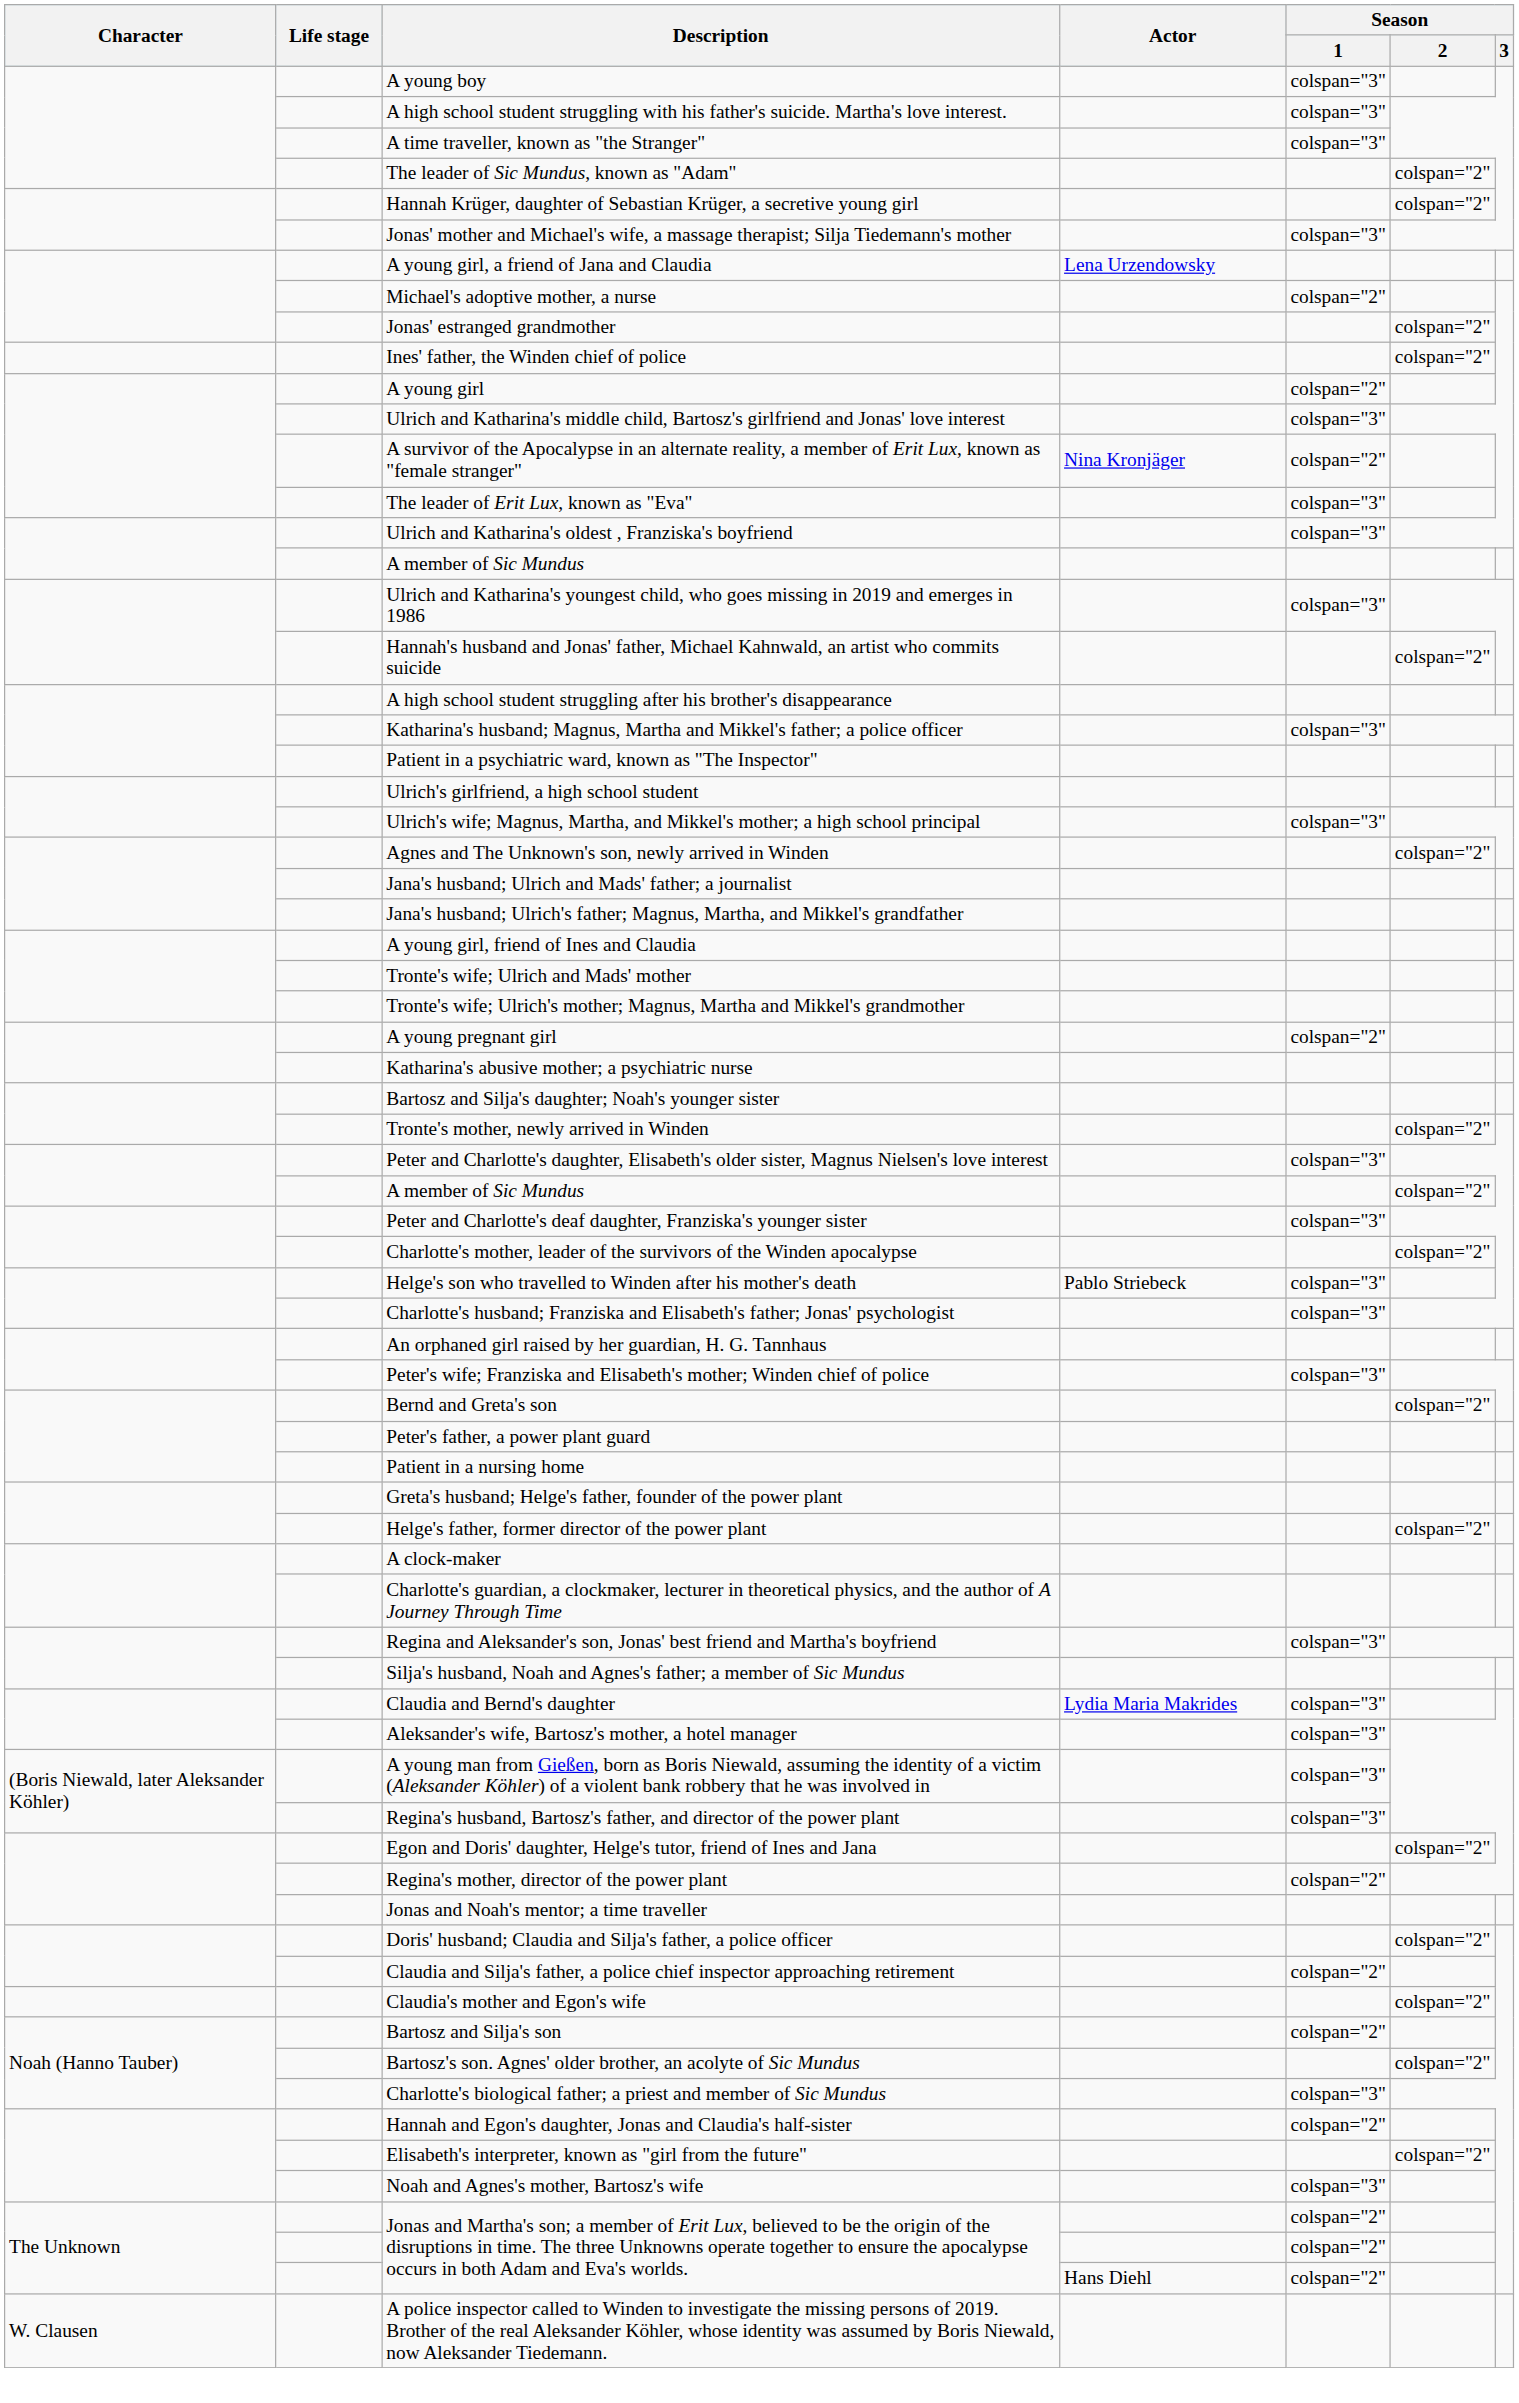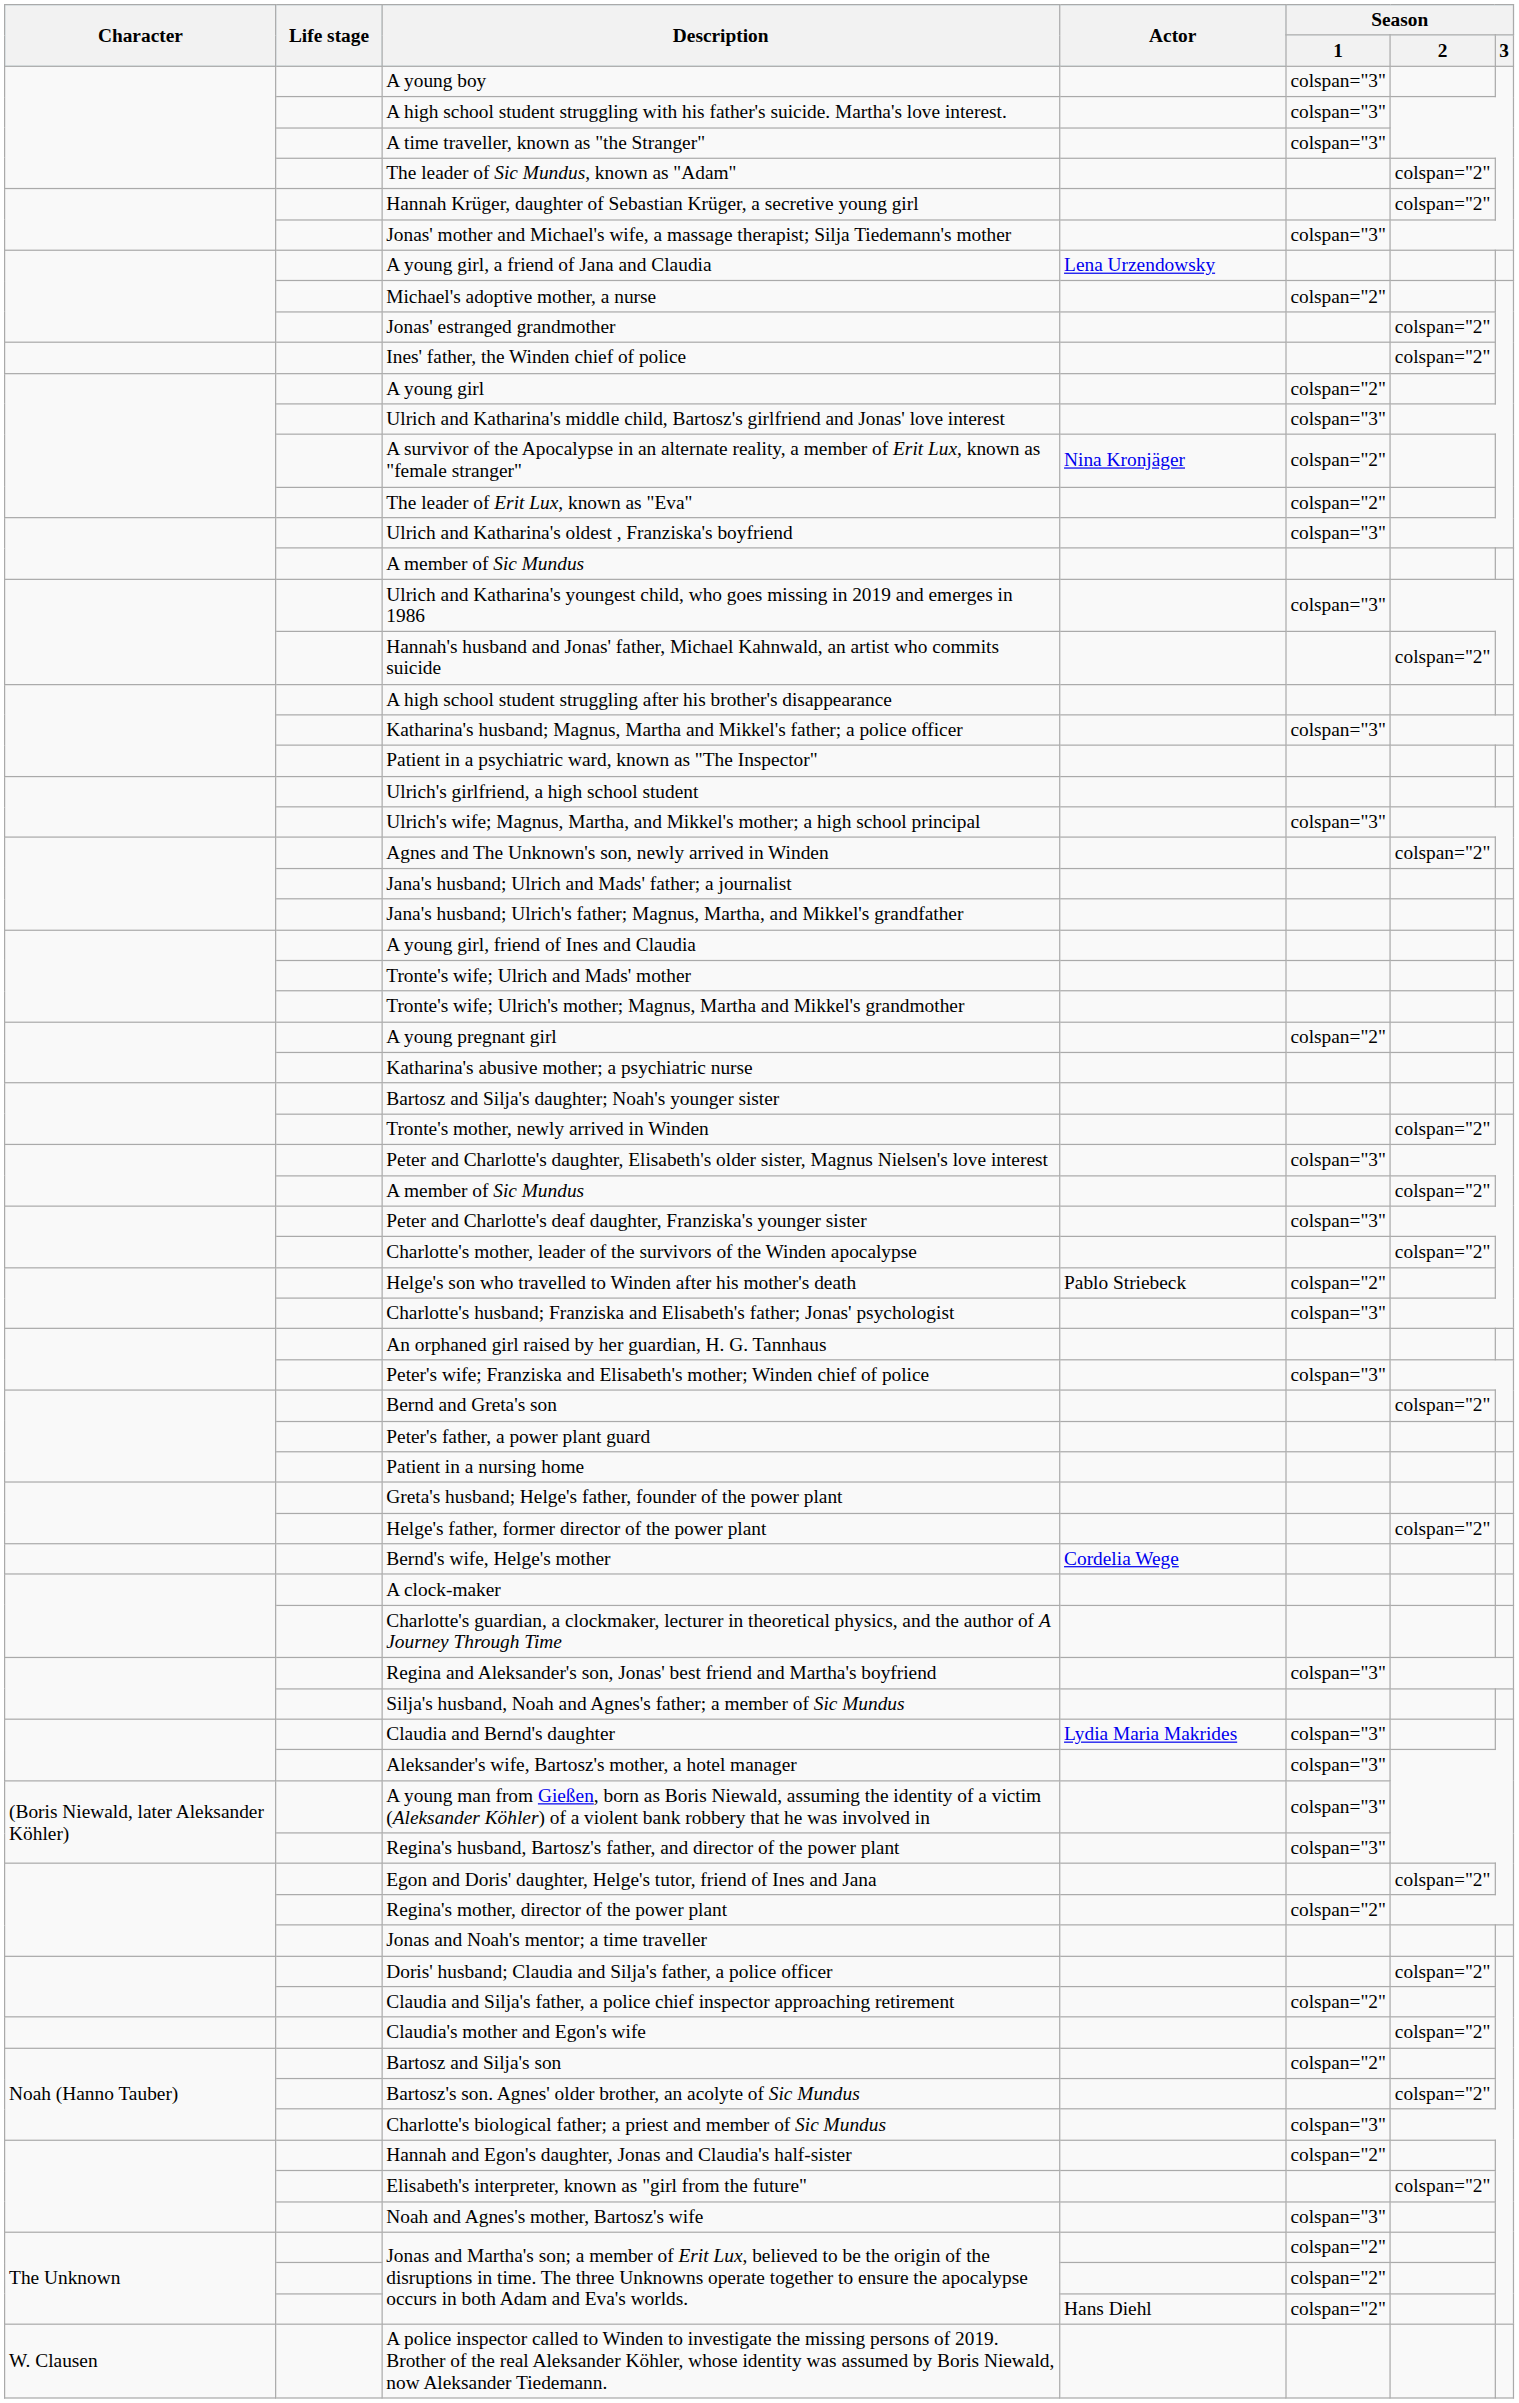(1338, 502) colspan="3" -> (1338, 502) colspan="2"
(1338, 1282) colspan="3" -> (1338, 1282) colspan="2"
+ row: (498, 1558)
